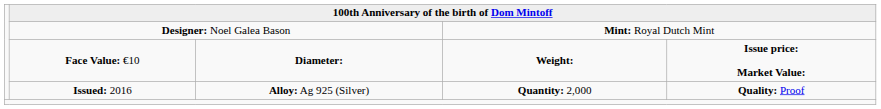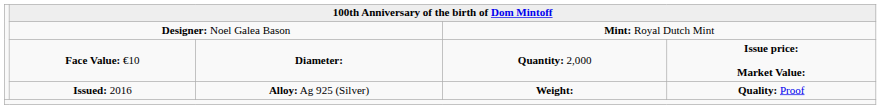(555, 60) Weight: -> (555, 60) Quantity: 2,000
(555, 90) Quantity: 2,000 -> (555, 90) Weight:
